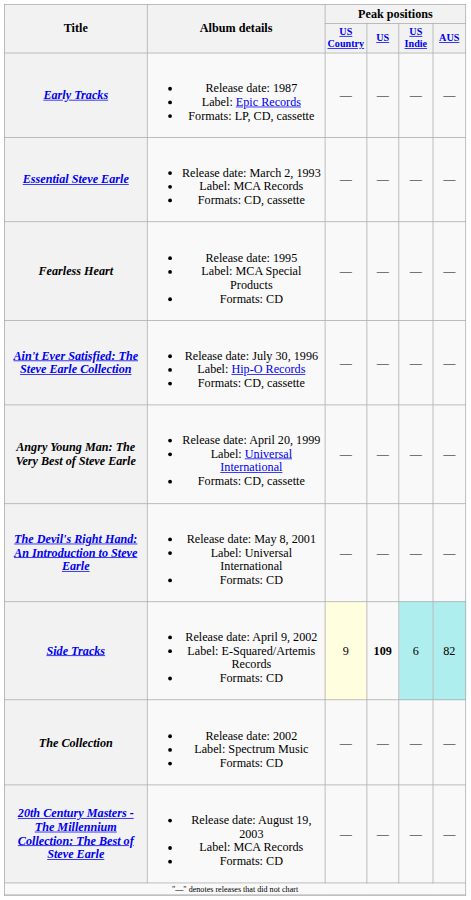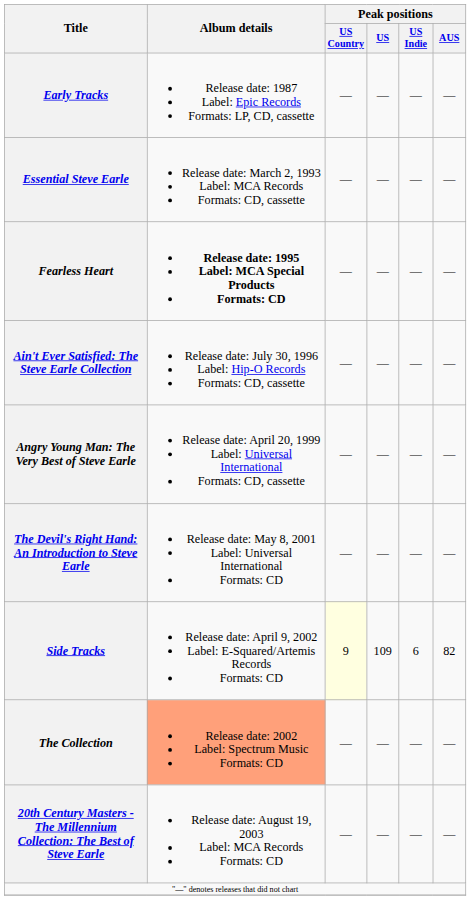(236, 278) normal -> (236, 278) bold
(383, 650) bold -> (383, 650) normal
(416, 650) paleturquoise background -> (416, 650) no background
(449, 650) paleturquoise background -> (449, 650) no background
(236, 749) no background -> (236, 749) lightsalmon background
